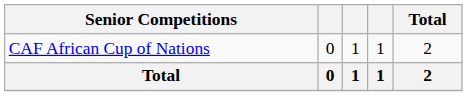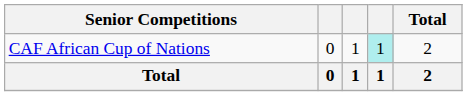(380, 47) no background -> (380, 47) paleturquoise background
